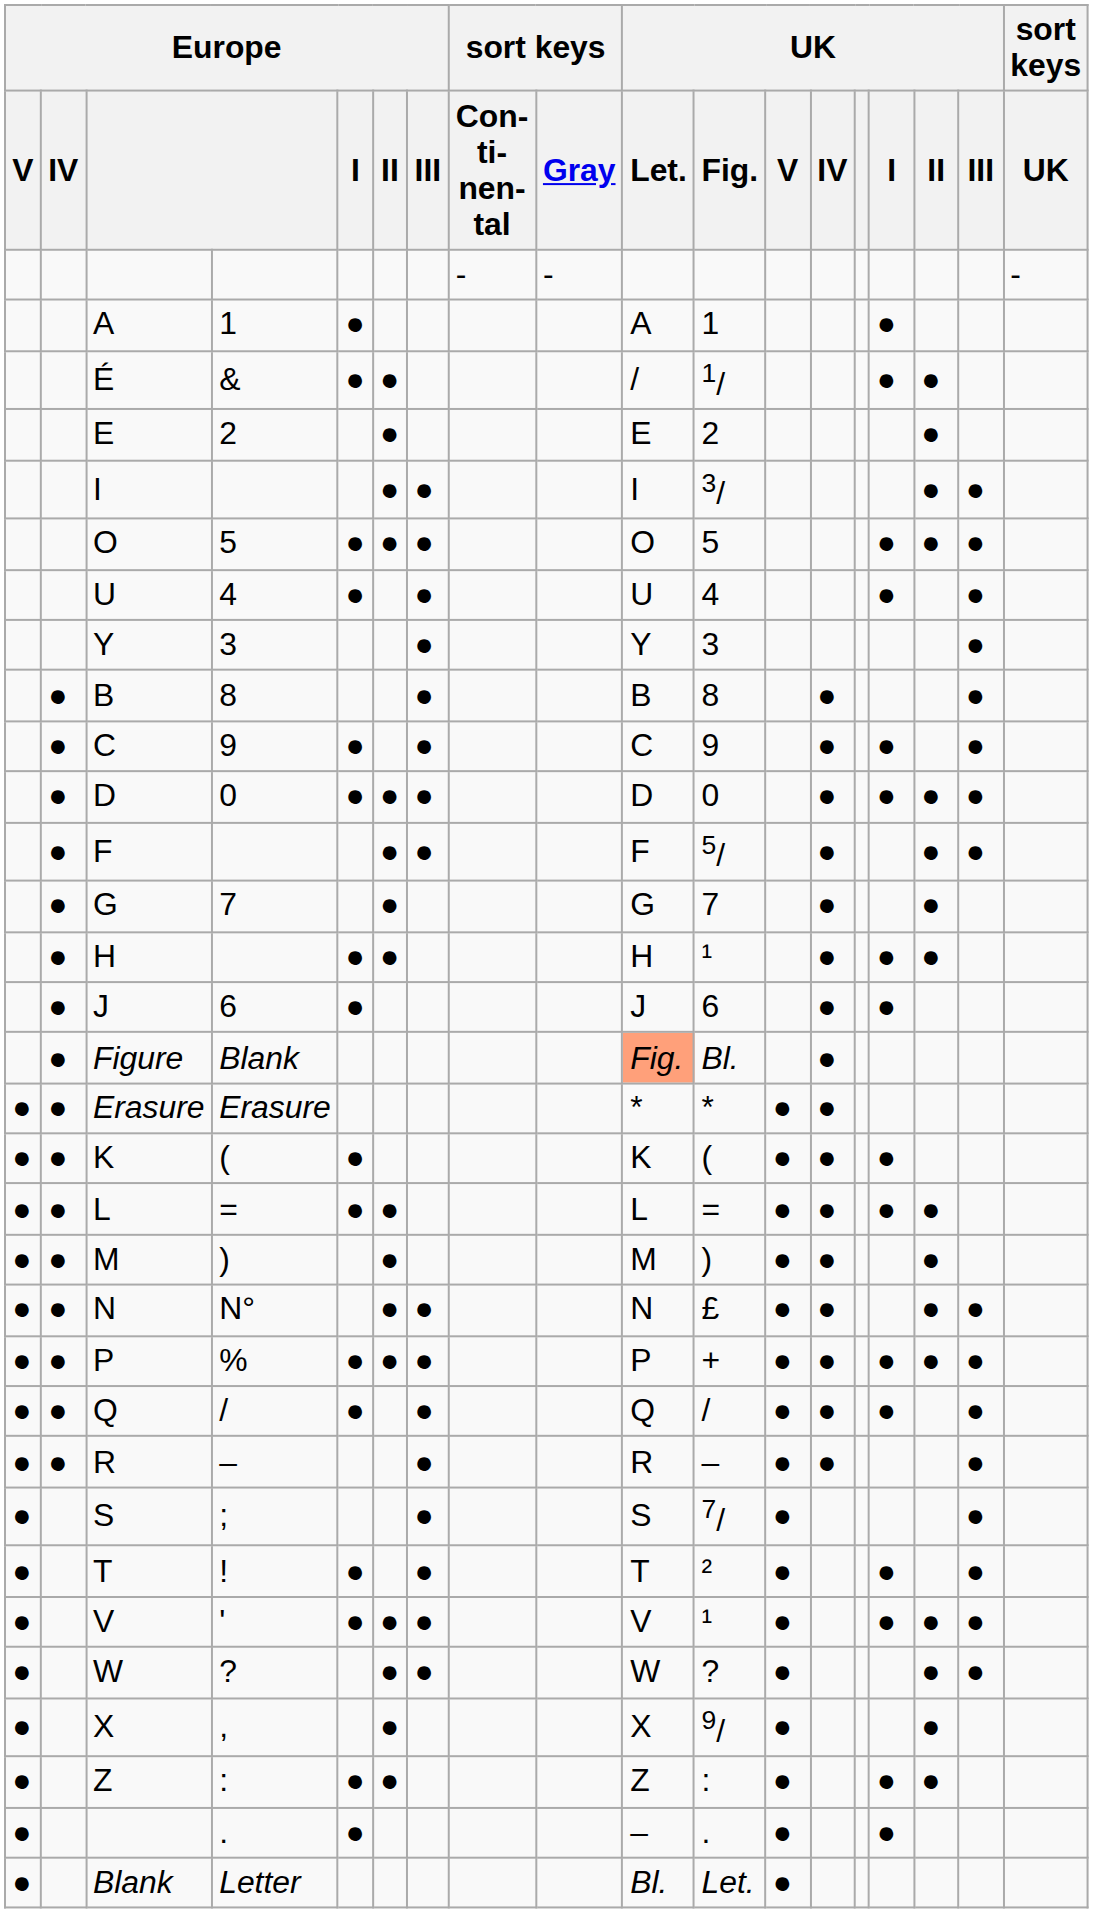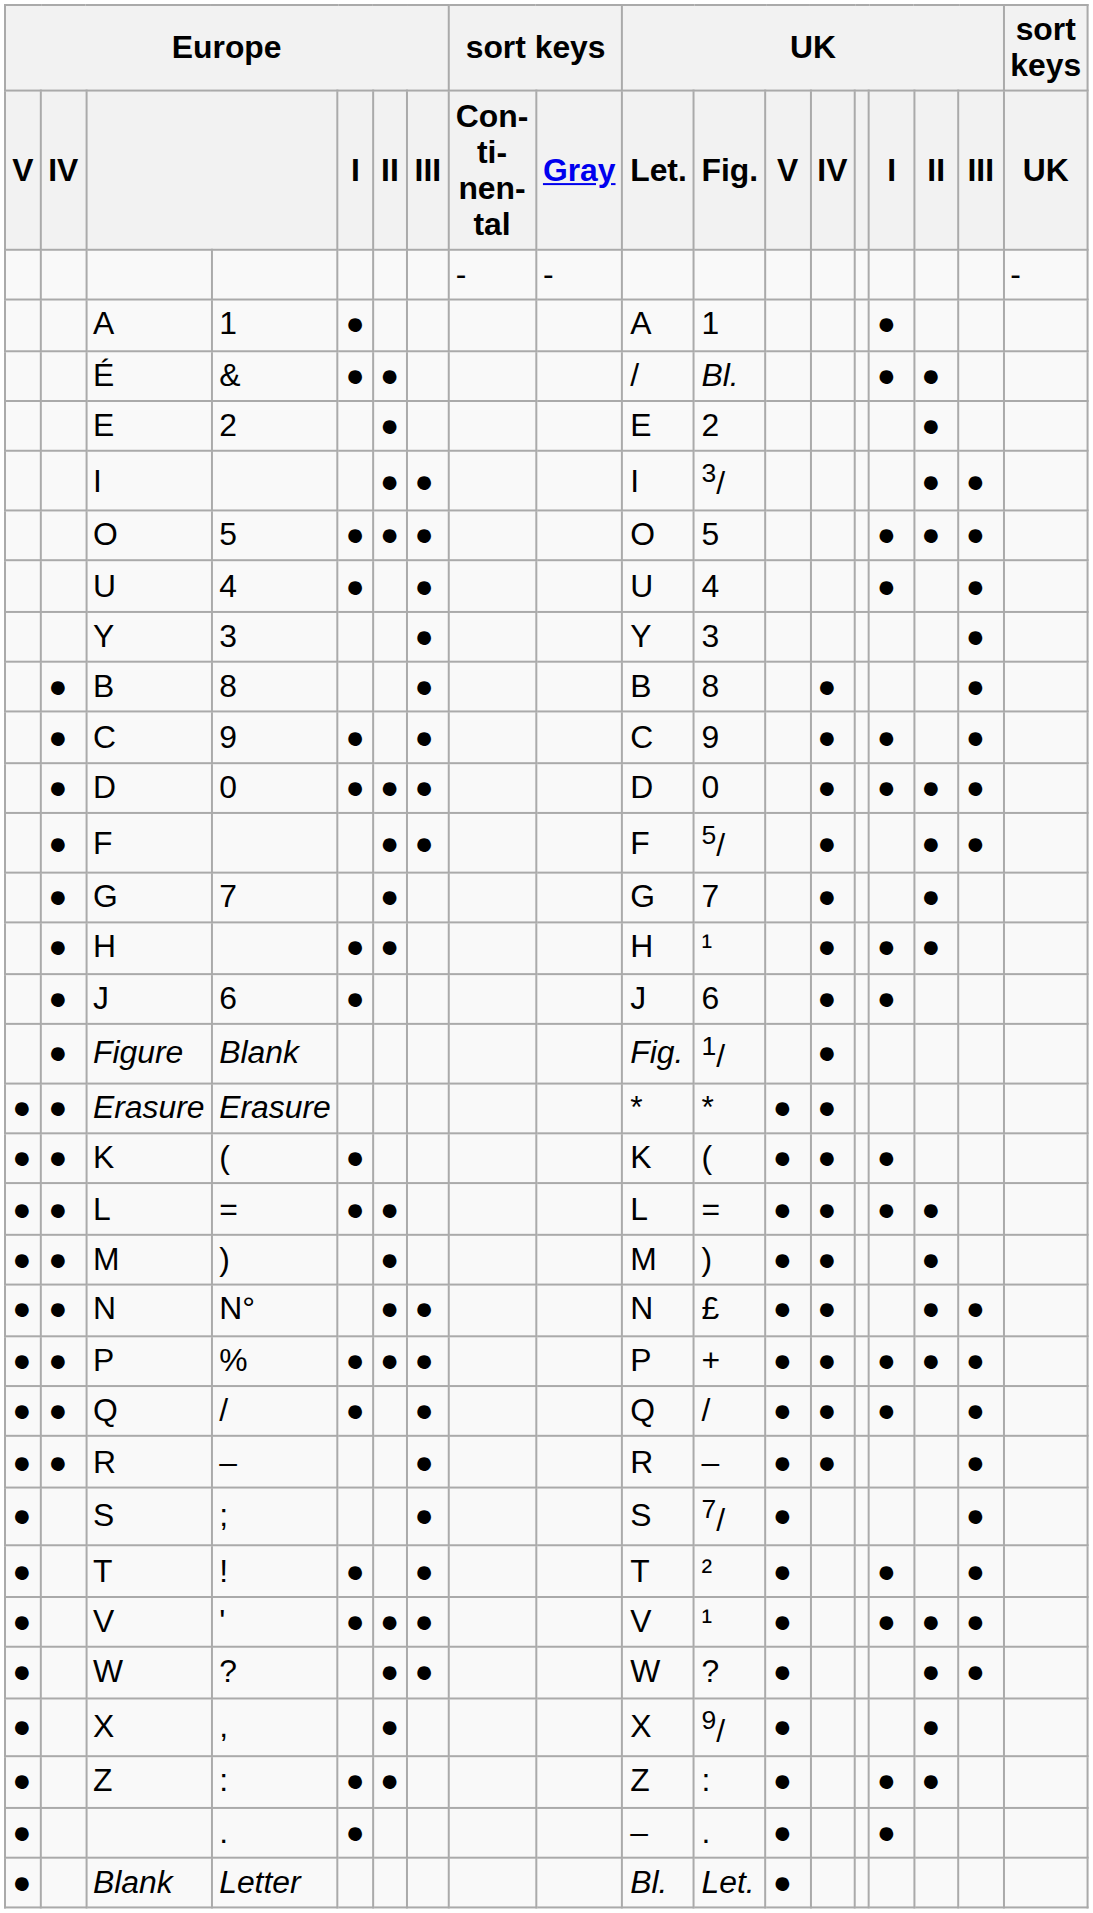(713, 379) 1/ -> (720, 375) Bl.
(657, 1057) lightsalmon background -> (657, 1052) no background
(720, 1057) Bl. -> (713, 1052) 1/
